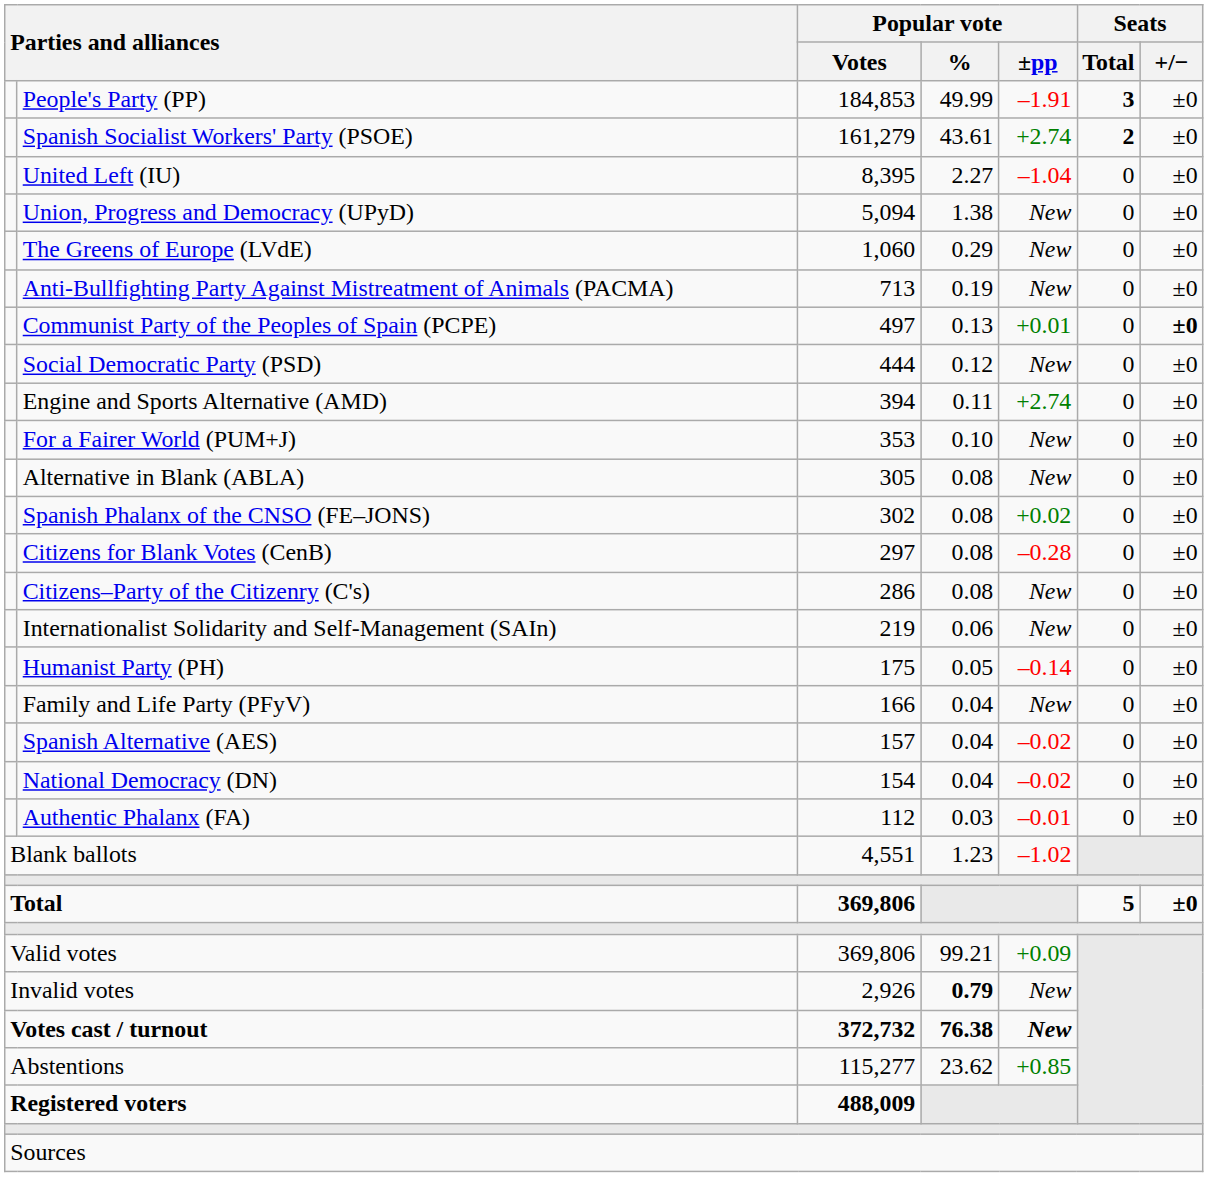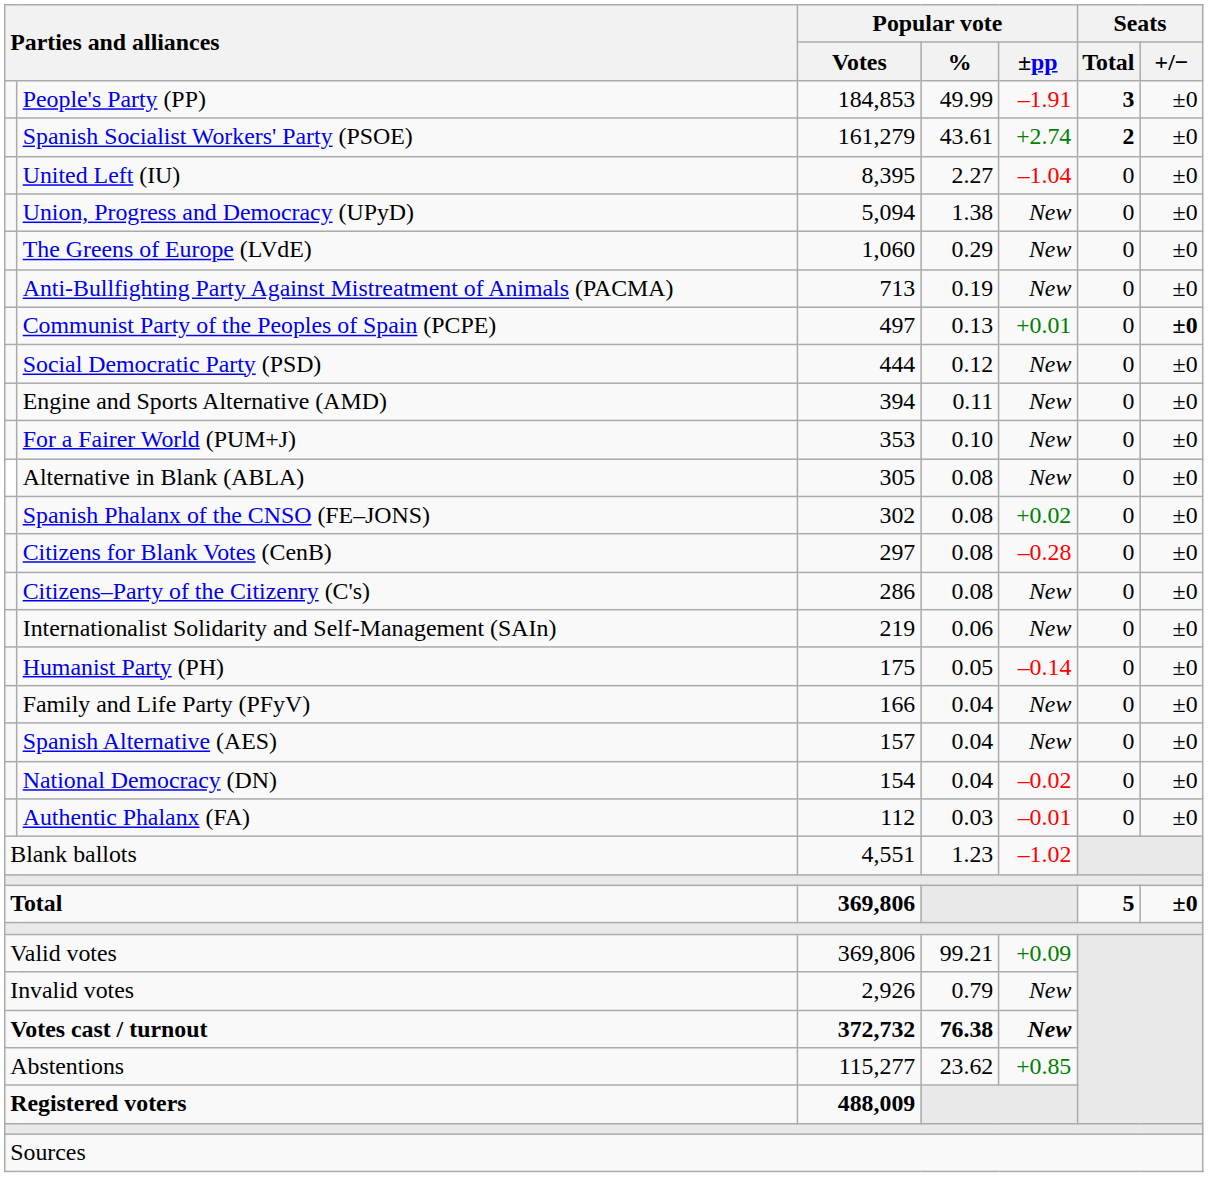(1044, 401) +2.74 -> (1050, 401) New
(1044, 741) –0.02 -> (1050, 741) New
(972, 990) bold -> (972, 990) normal
